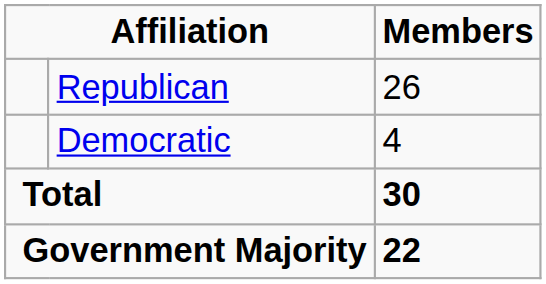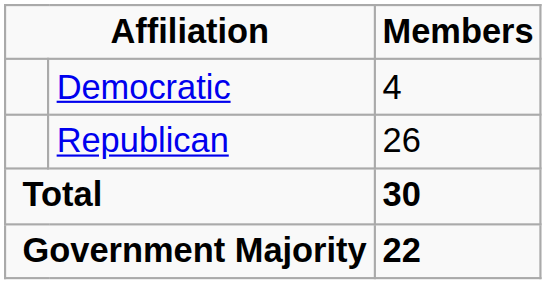rows swapped: (144, 140) <-> (143, 86)
